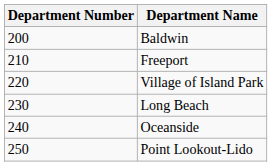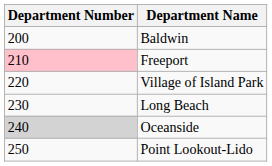(18, 60) no background -> (18, 60) pink background
(18, 127) no background -> (18, 127) lightgrey background
